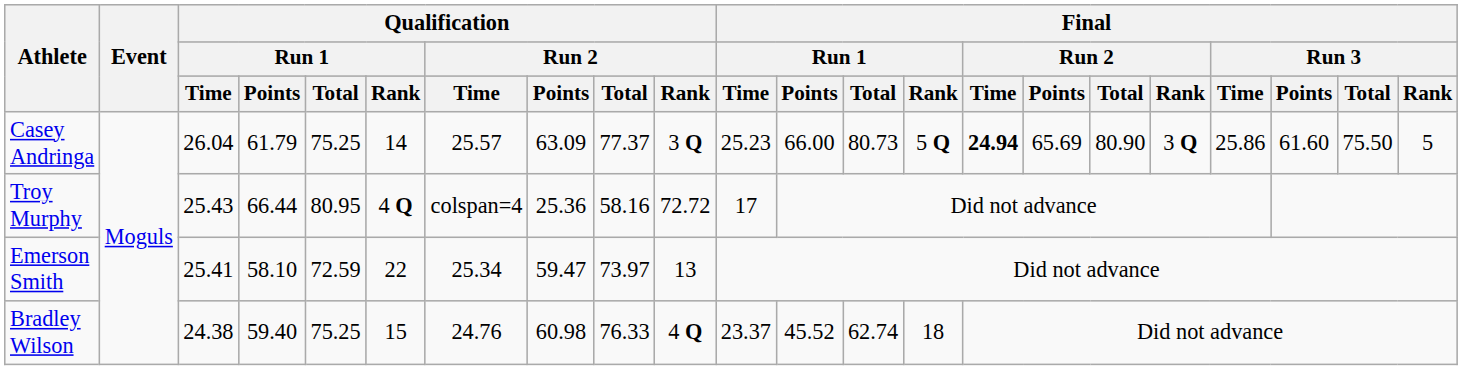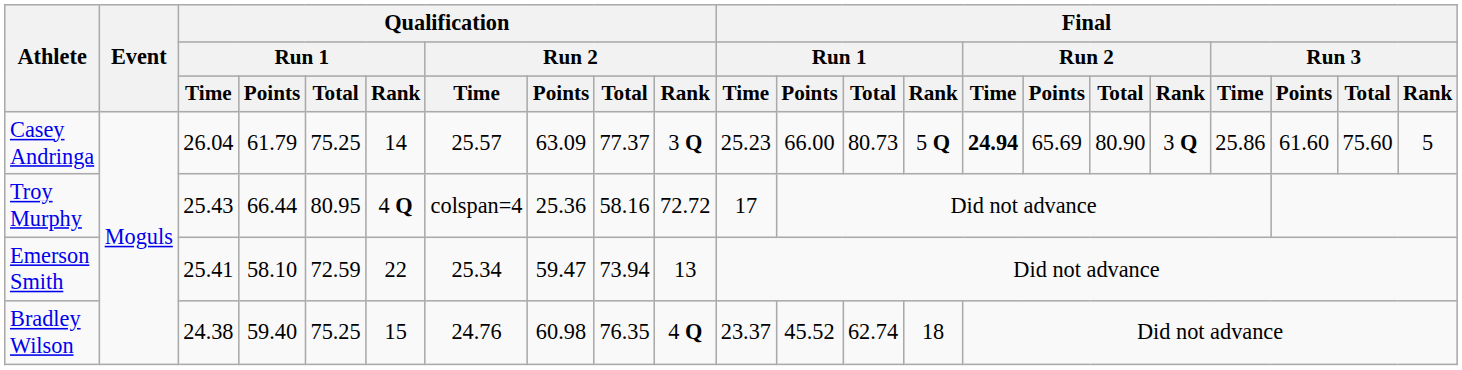(1368, 142) 75.50 -> (1368, 142) 75.60
(625, 269) 73.97 -> (625, 269) 73.94
(625, 332) 76.33 -> (625, 332) 76.35
